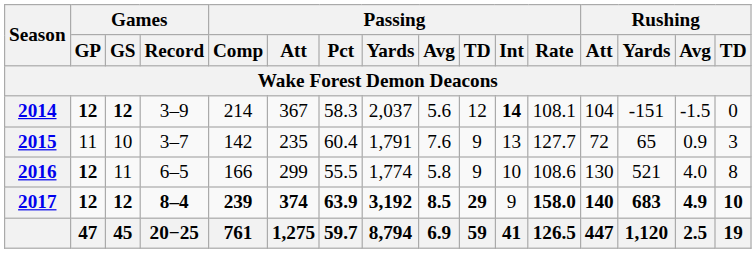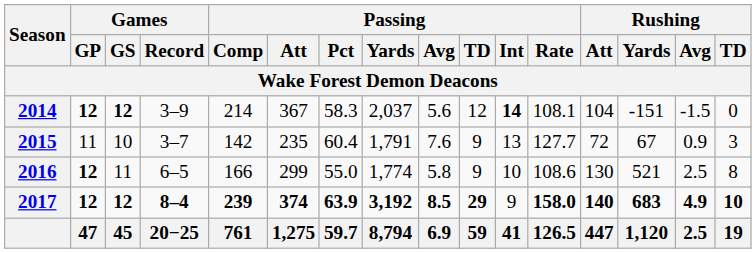(646, 141) 65 -> (646, 141) 67
(341, 171) 55.5 -> (341, 171) 55.0
(695, 171) 4.0 -> (695, 171) 2.5
